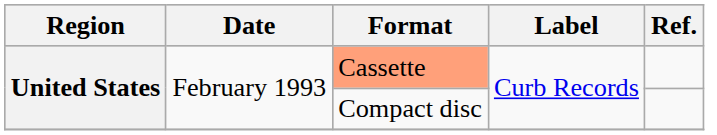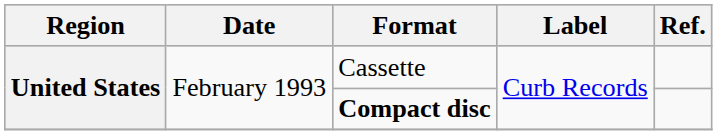(382, 66) lightsalmon background -> (382, 66) no background
(410, 108) normal -> (414, 108) bold
